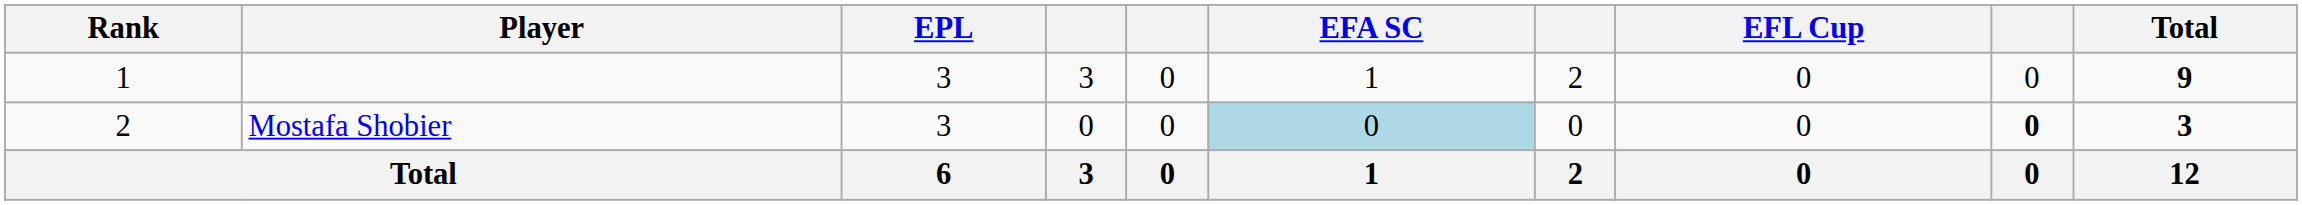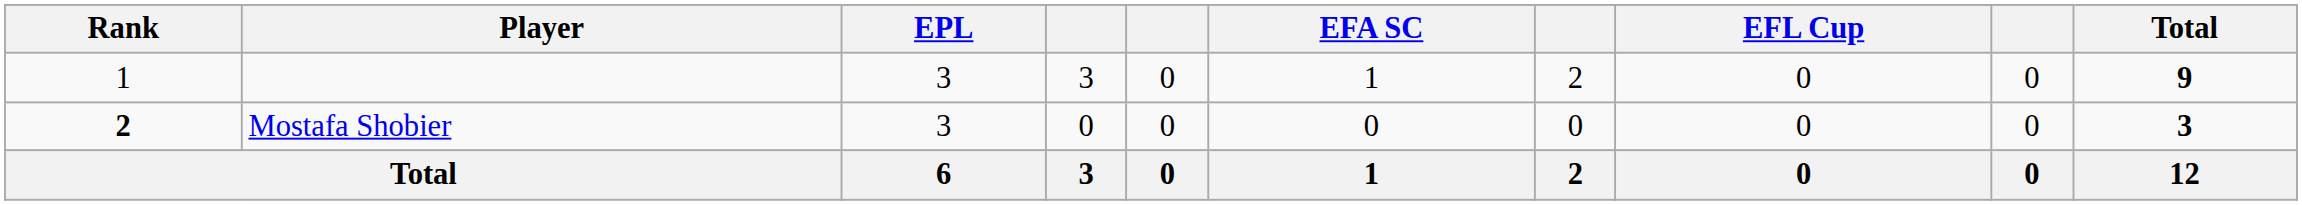(123, 125) normal -> (123, 125) bold
(1371, 125) lightblue background -> (1371, 125) no background
(2032, 125) bold -> (2032, 125) normal
